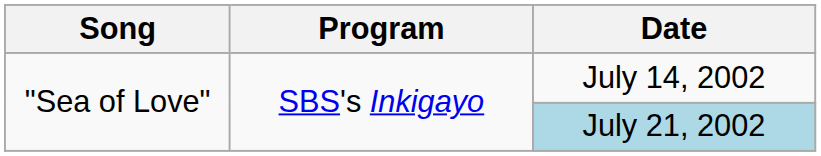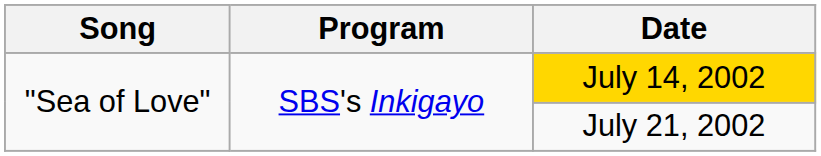(674, 77) no background -> (674, 77) gold background
(674, 126) lightblue background -> (674, 126) no background
